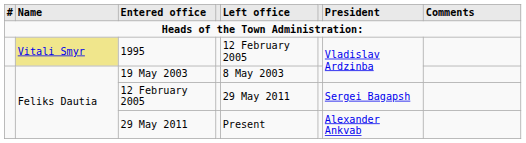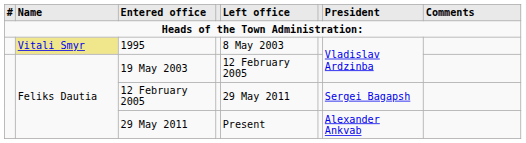(256, 52) 12 February 2005 -> (253, 46) 8 May 2003
(253, 74) 8 May 2003 -> (256, 68) 12 February 2005
